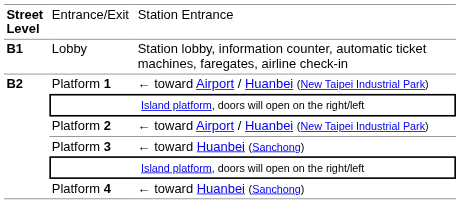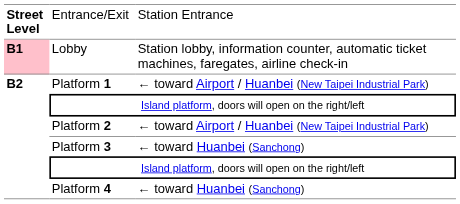(15, 49) no background -> (15, 49) pink background
